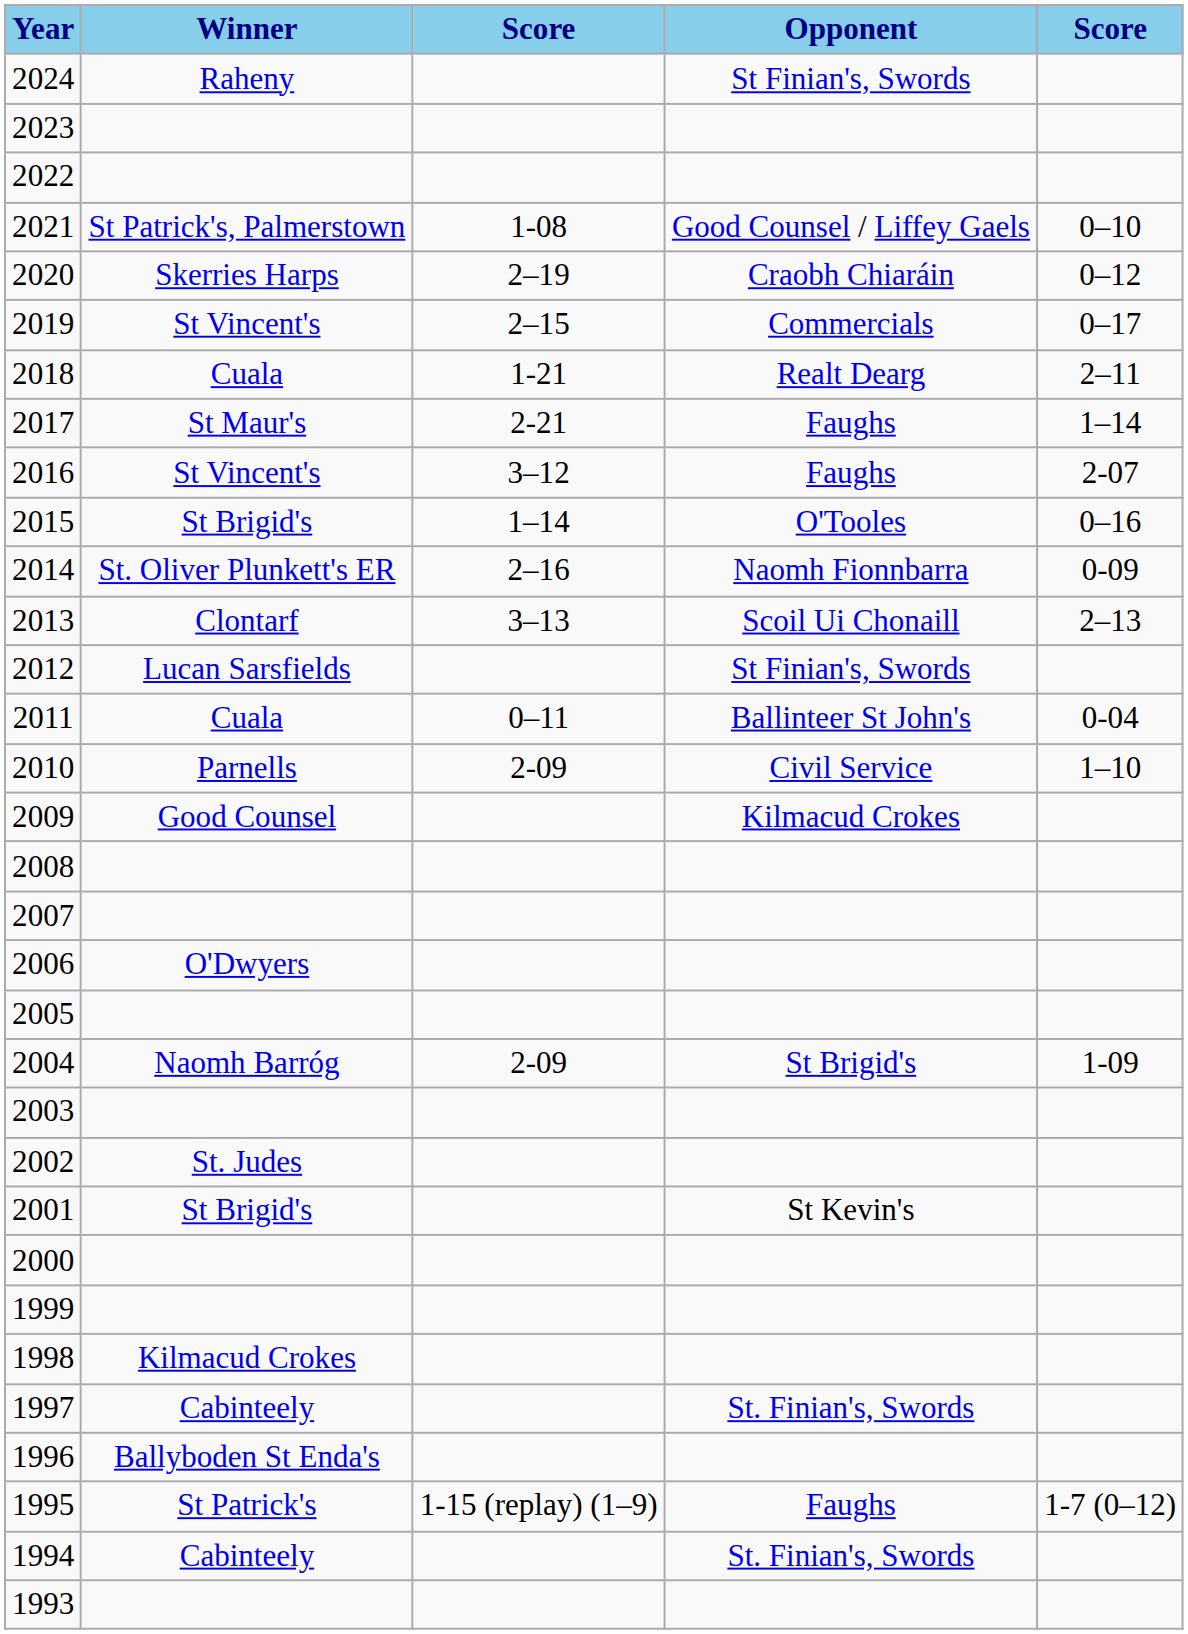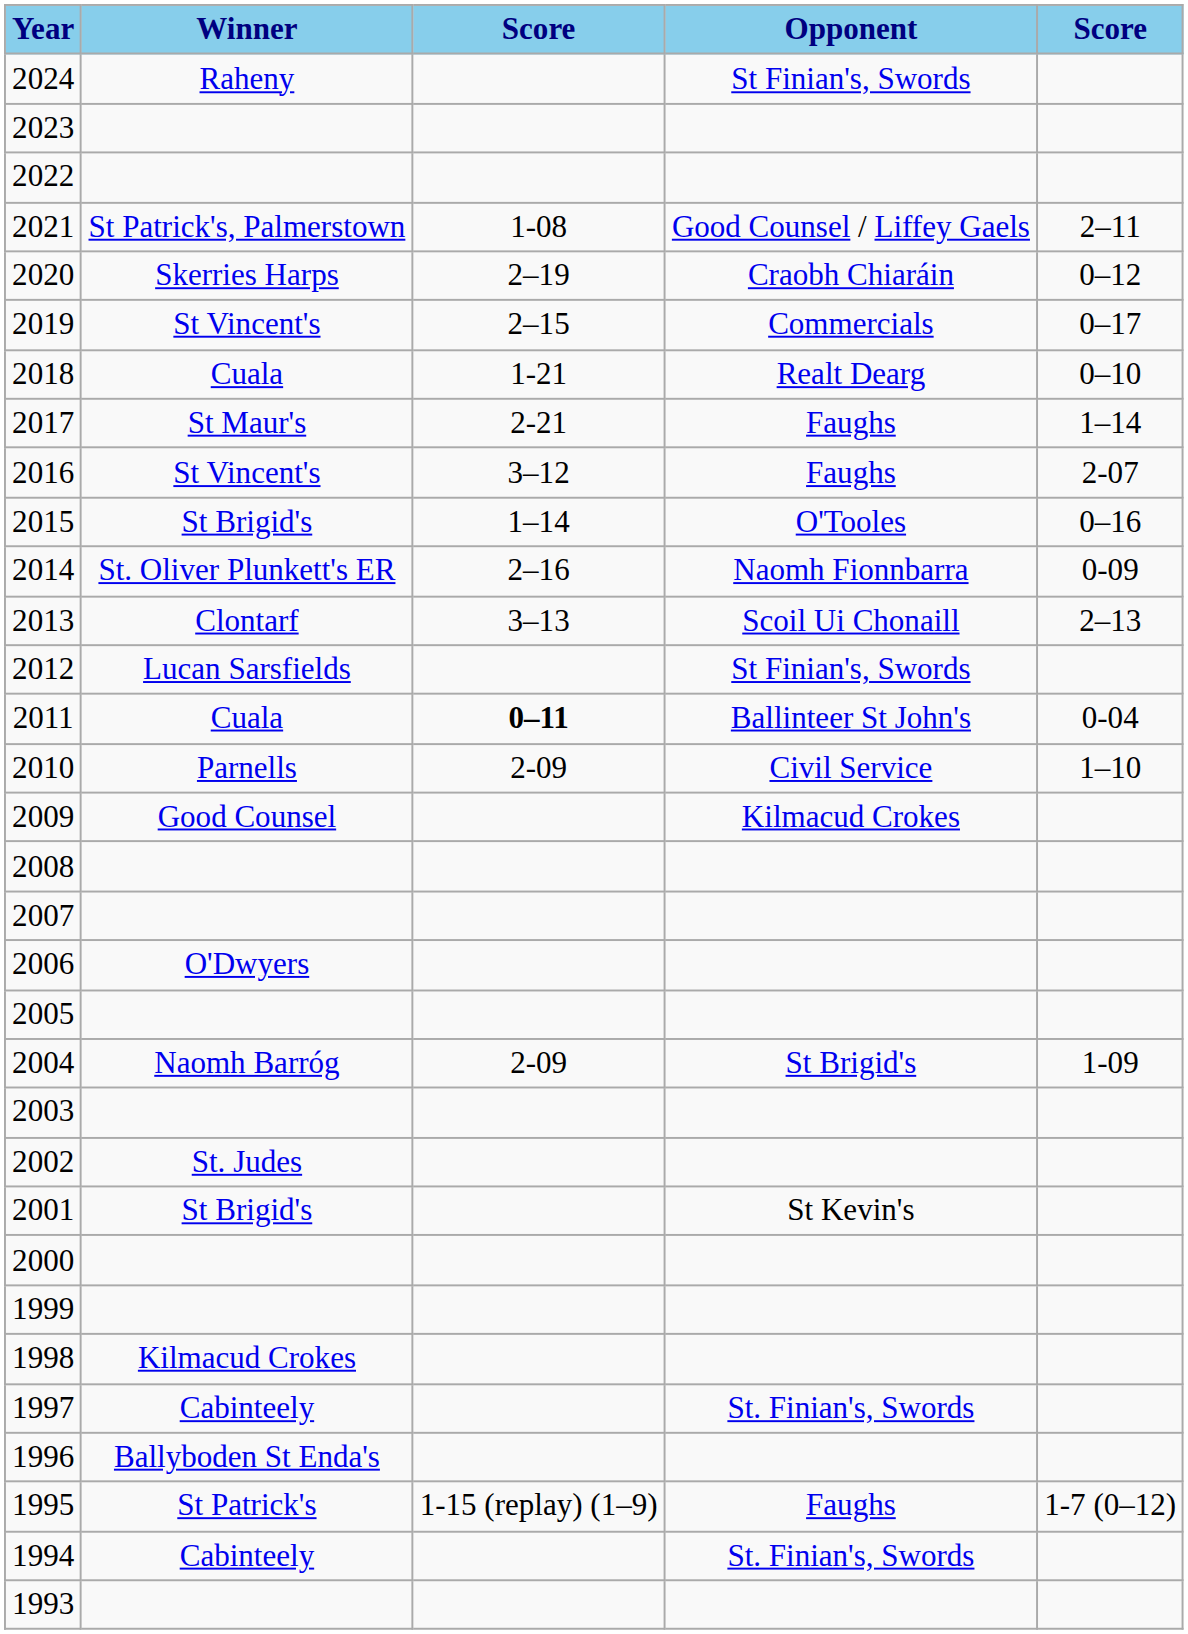(1110, 226) 0–10 -> (1110, 226) 2–11
(1110, 373) 2–11 -> (1110, 373) 0–10
(539, 718) normal -> (539, 718) bold
